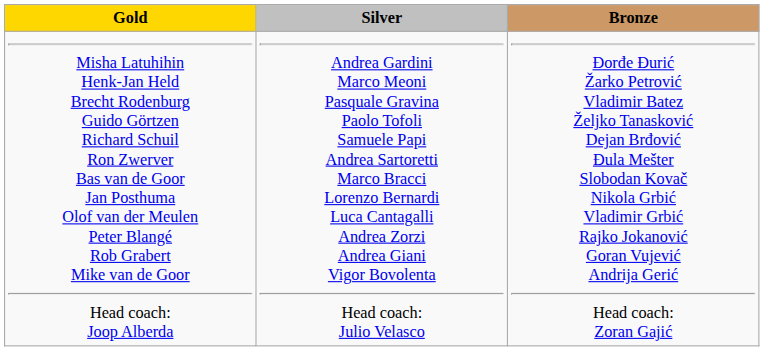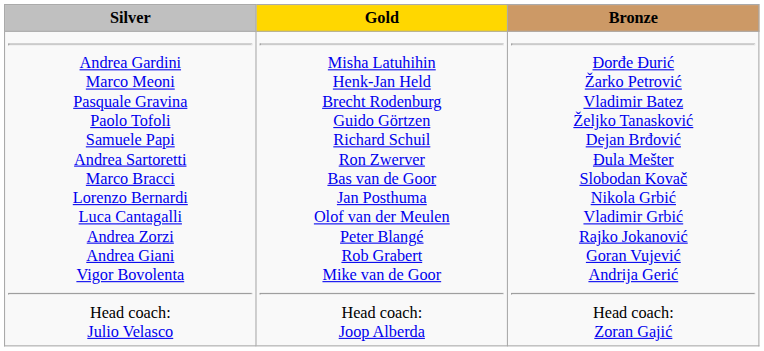columns swapped: (130, 18) <-> (382, 18)
